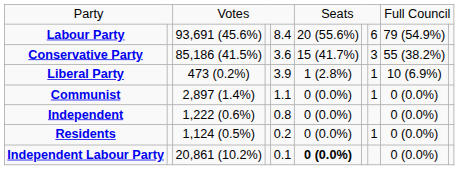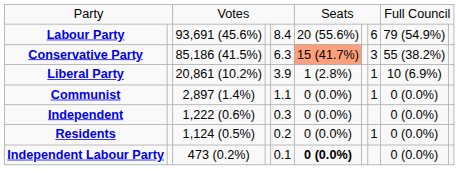(282, 54) 3.6 -> (282, 54) 6.3
(328, 54) no background -> (328, 54) lightsalmon background
(219, 74) 473 (0.2%) -> (219, 74) 20,861 (10.2%)
(282, 114) 0.8 -> (282, 114) 0.3
(219, 154) 20,861 (10.2%) -> (219, 154) 473 (0.2%)
